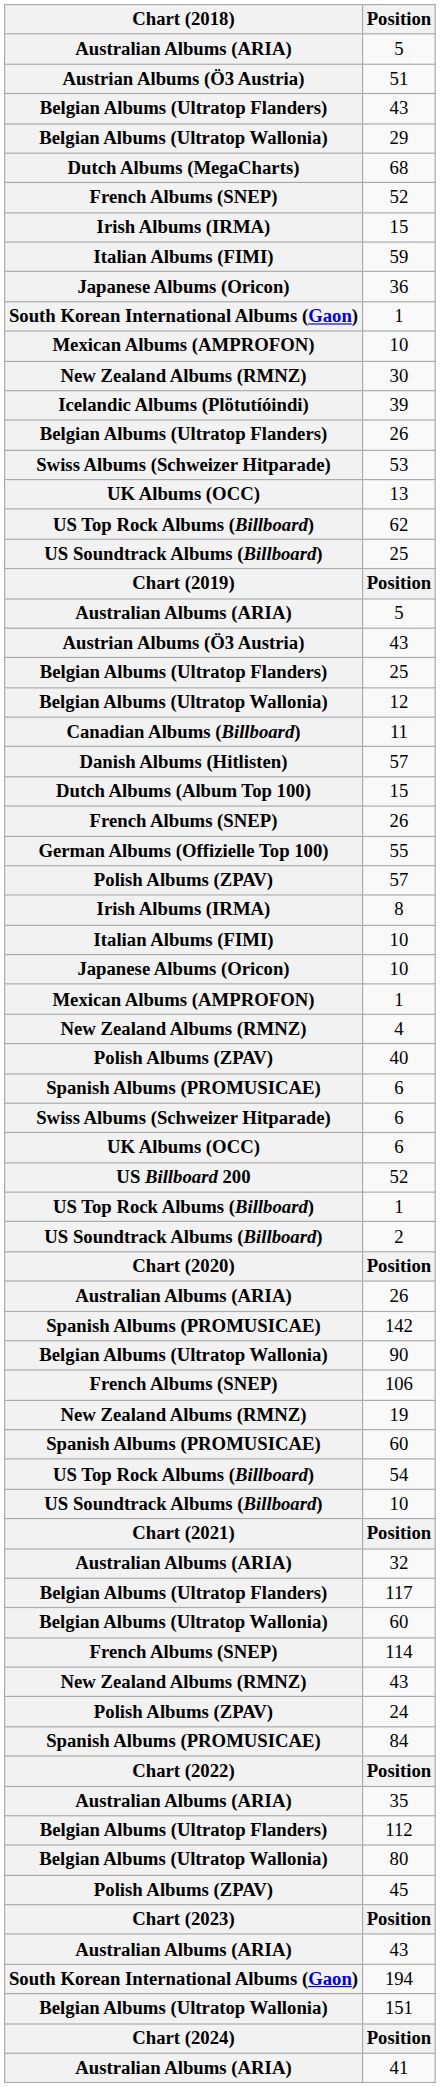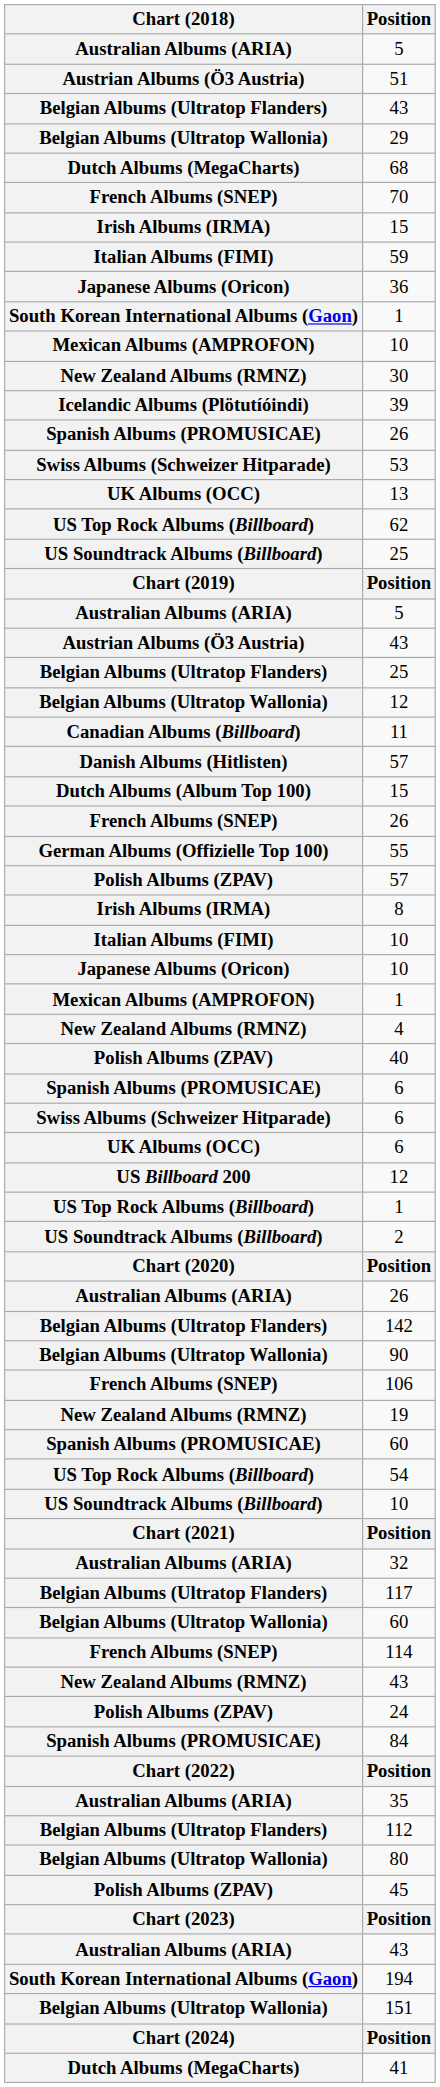(399, 197) 52 -> (399, 197) 70
(183, 434) Belgian Albums (Ultratop Flanders) -> (183, 434) Spanish Albums (PROMUSICAE)
(399, 1177) 52 -> (399, 1177) 12
(183, 1325) Spanish Albums (PROMUSICAE) -> (183, 1325) Belgian Albums (Ultratop Flanders)
(183, 2067) Australian Albums (ARIA) -> (183, 2067) Dutch Albums (MegaCharts)
